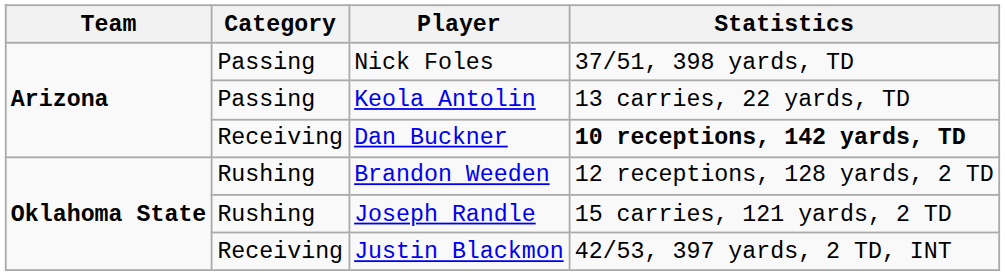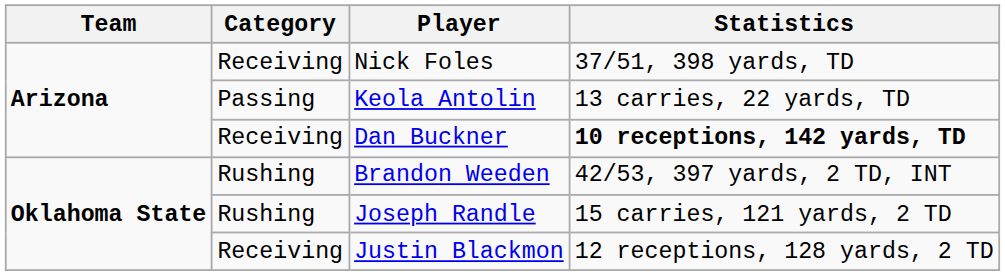(266, 62) Passing -> (280, 62) Receiving
(784, 176) 12 receptions, 128 yards, 2 TD -> (763, 176) 42/53, 397 yards, 2 TD, INT
(763, 252) 42/53, 397 yards, 2 TD, INT -> (784, 252) 12 receptions, 128 yards, 2 TD
